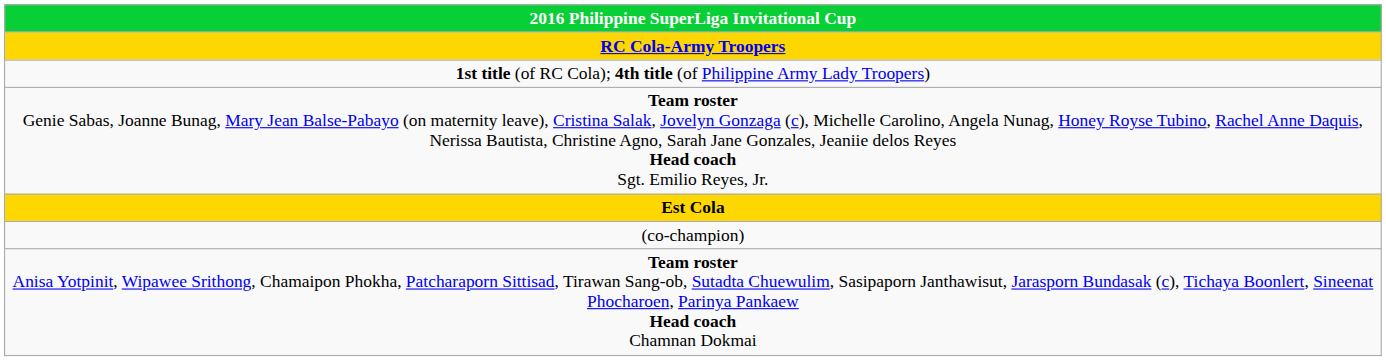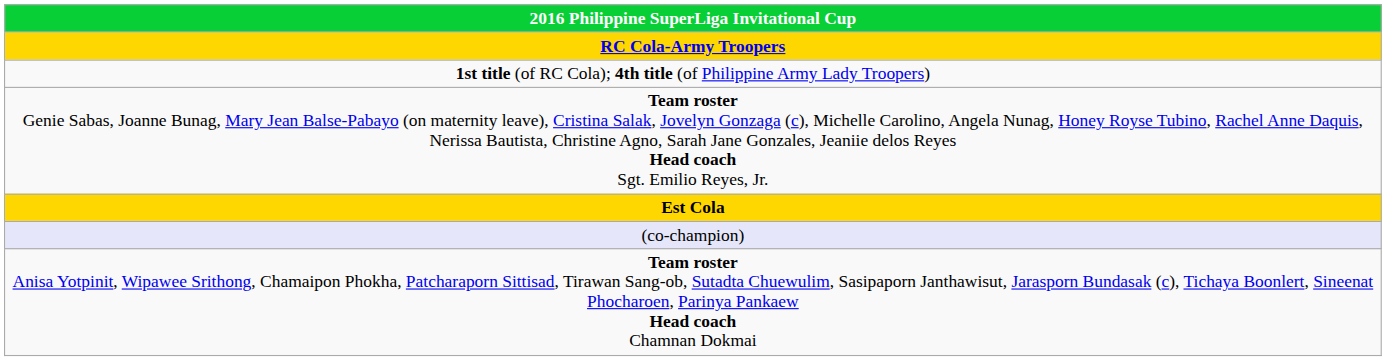(693, 235) no background -> (693, 235) lavender background
